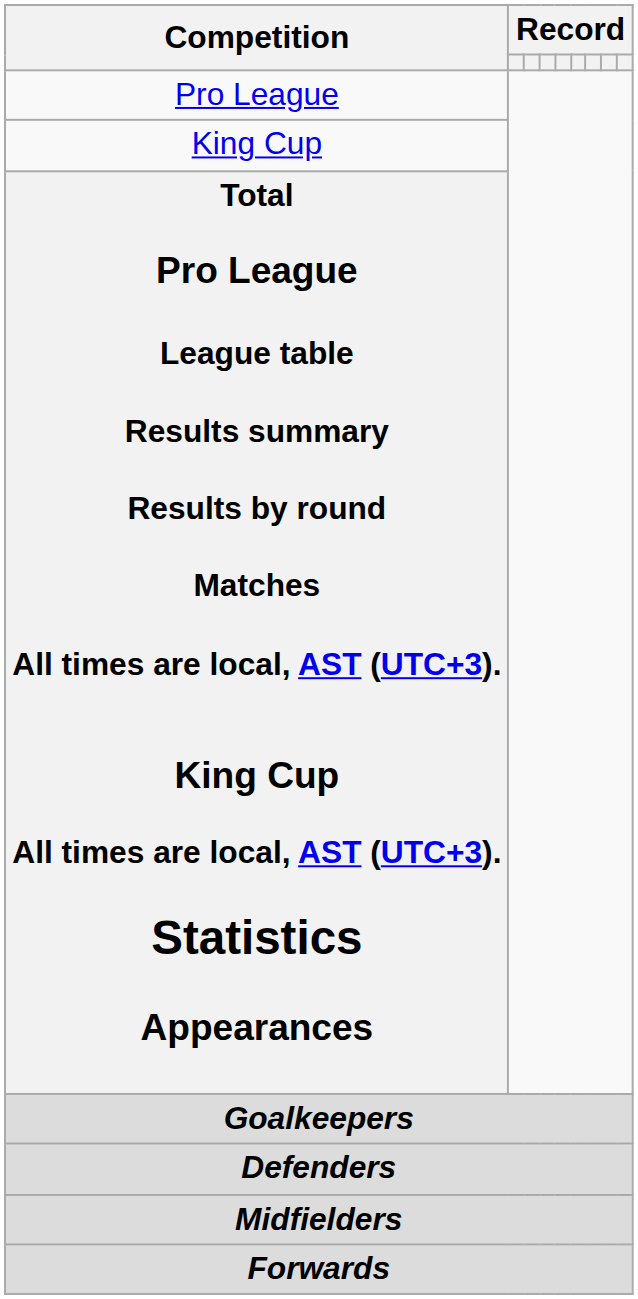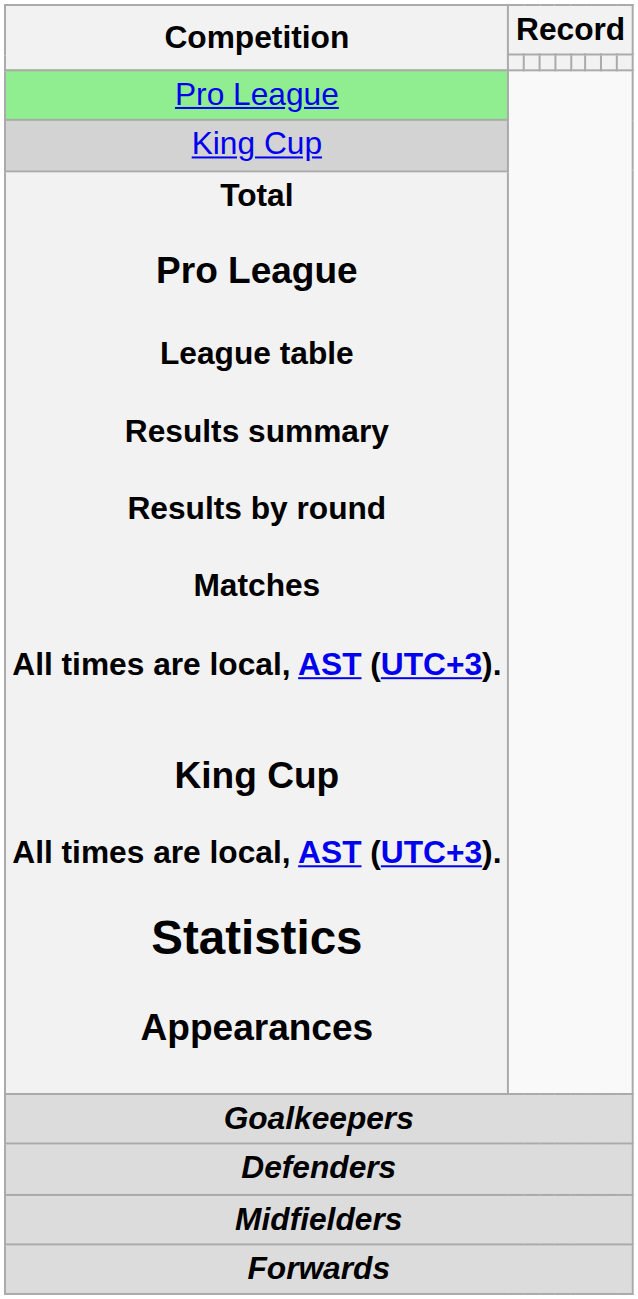(257, 94) no background -> (257, 94) lightgreen background
(257, 144) no background -> (257, 144) lightgrey background
